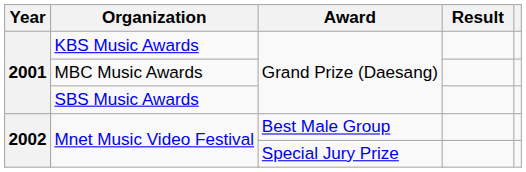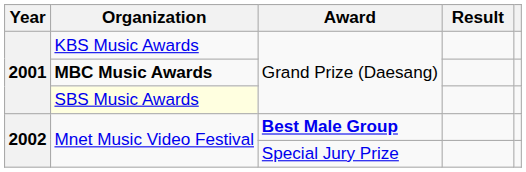(129, 72) normal -> (133, 72) bold
(127, 99) no background -> (127, 99) lightyellow background
(326, 126) normal -> (330, 126) bold
